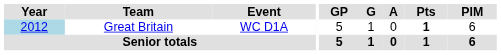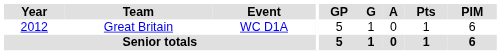(34, 27) lightblue background -> (34, 27) no background
(426, 27) bold -> (426, 27) normal
